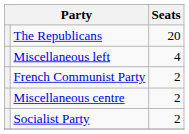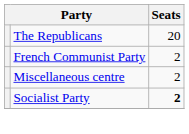- row: (62, 56)
(177, 118) normal -> (177, 98) bold
